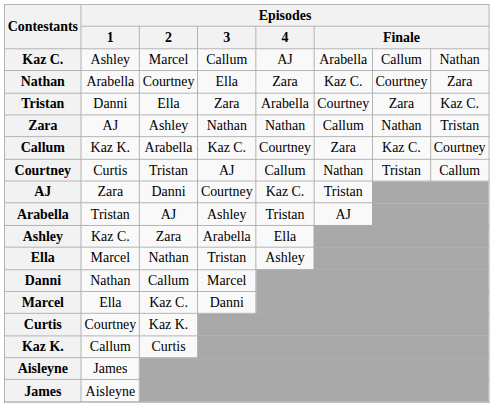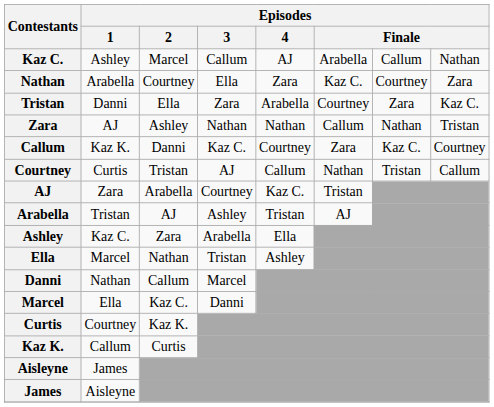(169, 147) Arabella -> (169, 147) Danni
(169, 192) Danni -> (169, 192) Arabella
